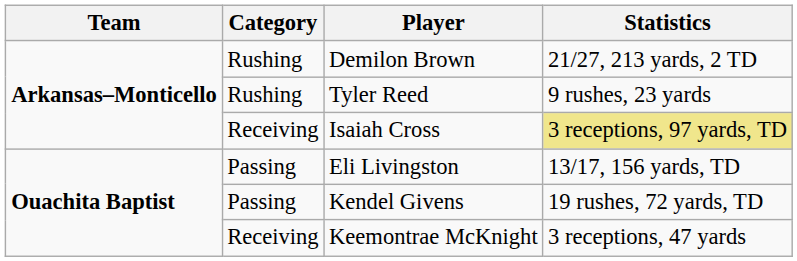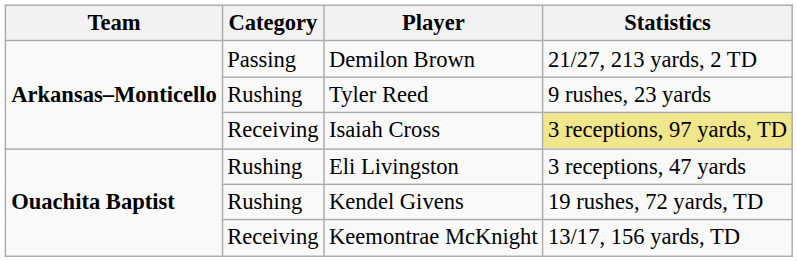(265, 58) Rushing -> (262, 58) Passing
(262, 166) Passing -> (265, 166) Rushing
(644, 166) 13/17, 156 yards, TD -> (647, 166) 3 receptions, 47 yards
(262, 201) Passing -> (265, 201) Rushing
(647, 237) 3 receptions, 47 yards -> (644, 237) 13/17, 156 yards, TD
